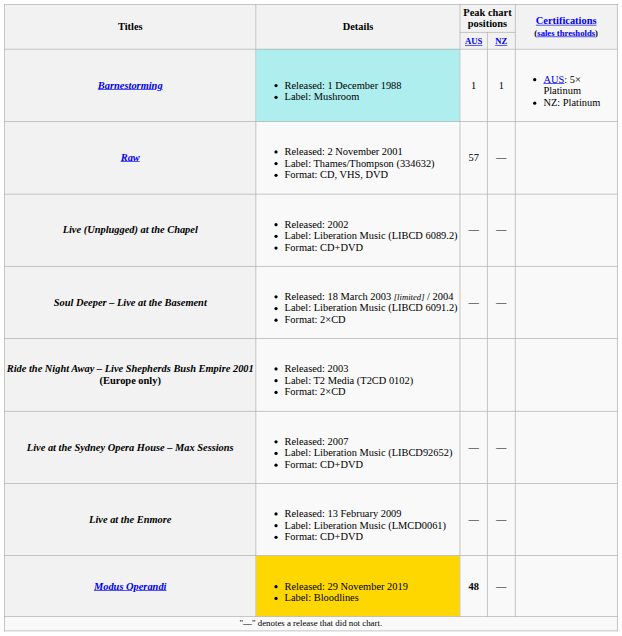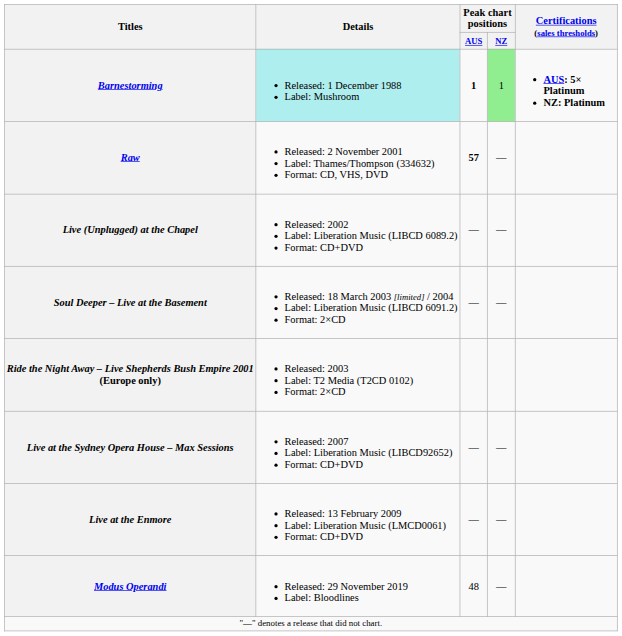(474, 85) normal -> (474, 85) bold
(501, 85) no background -> (501, 85) lightgreen background
(566, 91) normal -> (566, 91) bold
(474, 157) normal -> (474, 157) bold
(358, 592) gold background -> (358, 592) no background
(474, 586) bold -> (474, 586) normal
